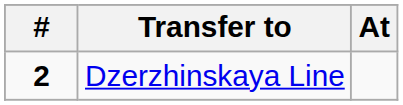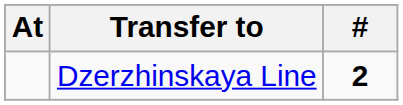columns swapped: (42, 28) <-> (374, 28)
